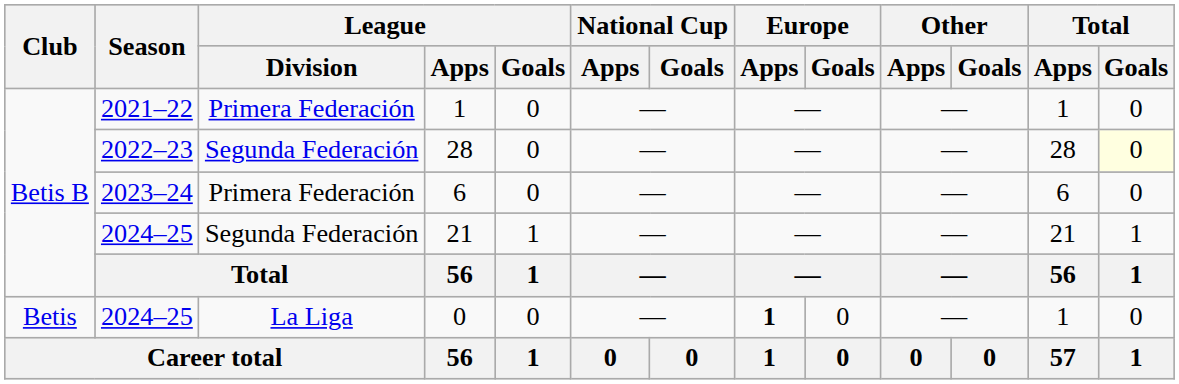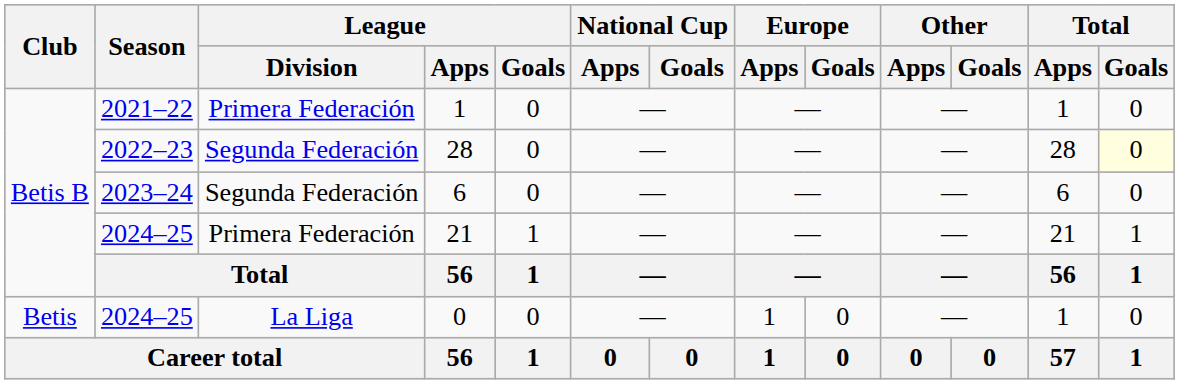(312, 191) Primera Federación -> (312, 191) Segunda Federación
(312, 233) Segunda Federación -> (312, 233) Primera Federación
(769, 316) bold -> (769, 316) normal
